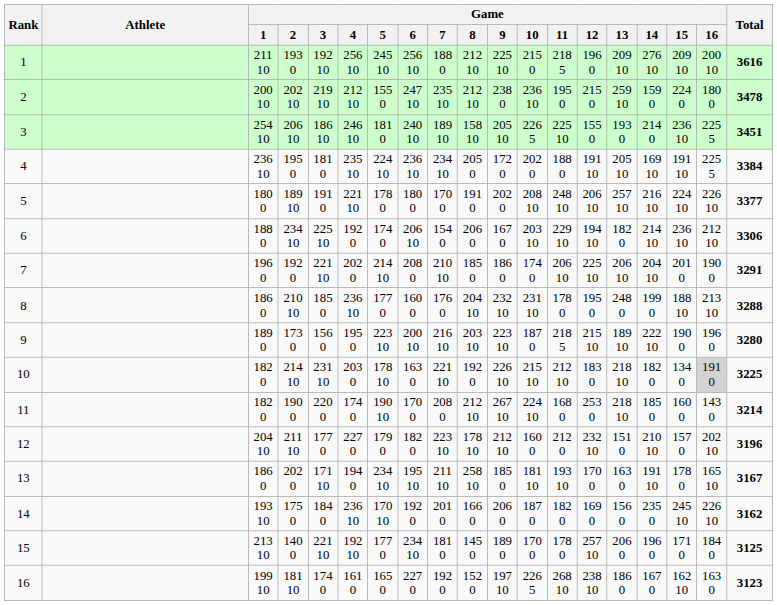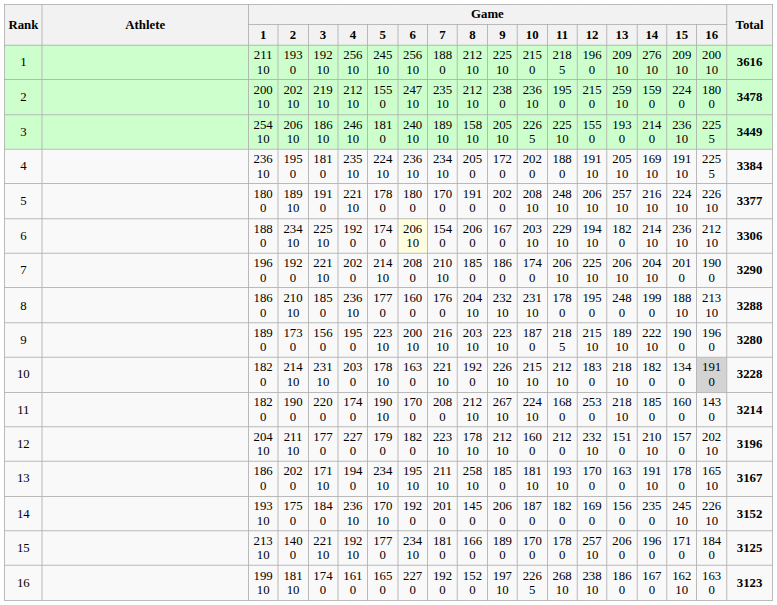(750, 131) 3451 -> (750, 131) 3449
(413, 235) no background -> (413, 235) lightyellow background
(750, 270) 3291 -> (750, 270) 3290
(750, 374) 3225 -> (750, 374) 3228
(472, 513) 166 0 -> (472, 513) 145 0
(750, 513) 3162 -> (750, 513) 3152
(472, 548) 145 0 -> (472, 548) 166 0
